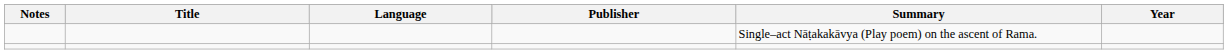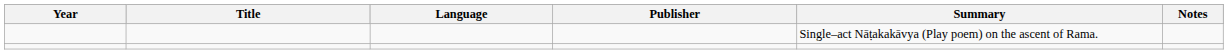columns swapped: (1162, 14) <-> (35, 14)
